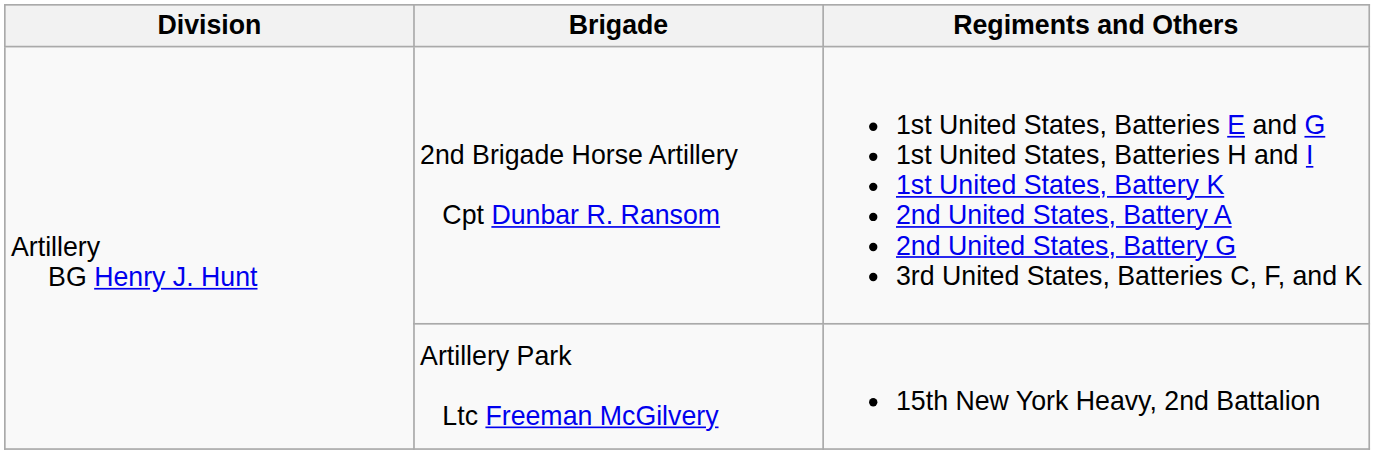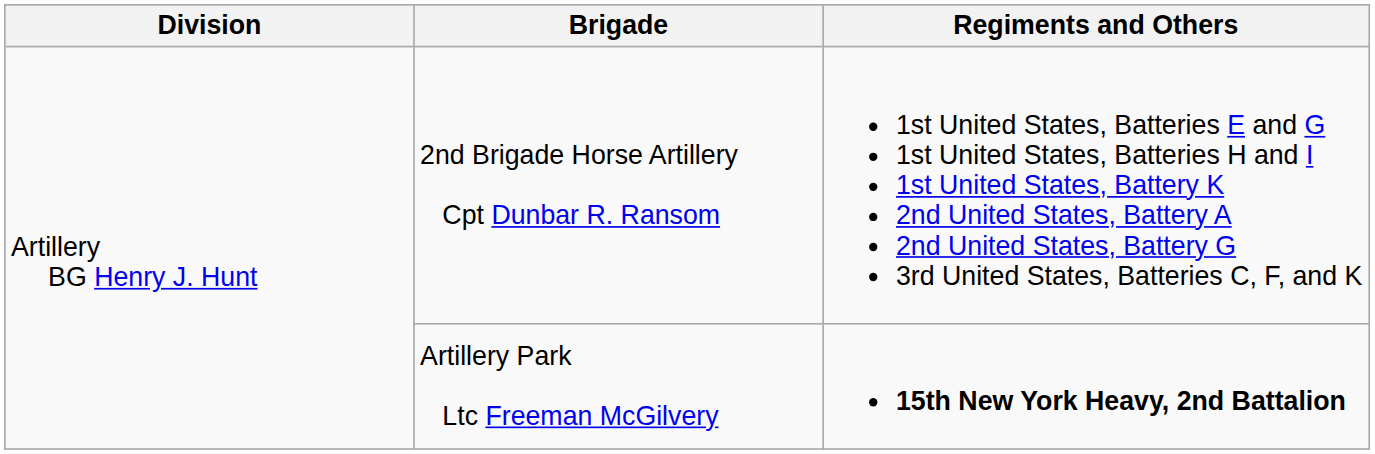(1096, 401) normal -> (1096, 401) bold
